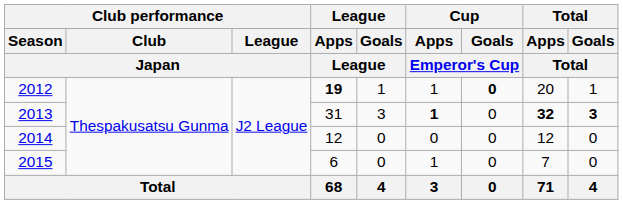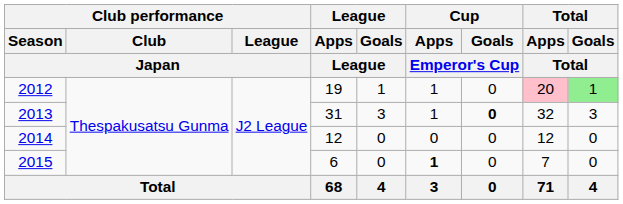(334, 89) bold -> (334, 89) normal
(492, 89) bold -> (492, 89) normal
(545, 89) no background -> (545, 89) pink background
(593, 89) no background -> (593, 89) lightgreen background
(434, 114) bold -> (434, 114) normal
(492, 114) normal -> (492, 114) bold
(545, 114) bold -> (545, 114) normal
(593, 114) bold -> (593, 114) normal
(434, 162) normal -> (434, 162) bold
